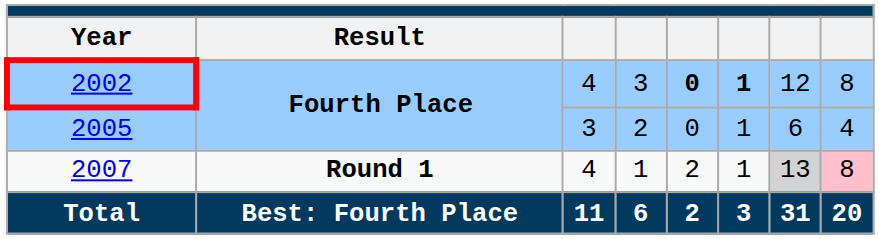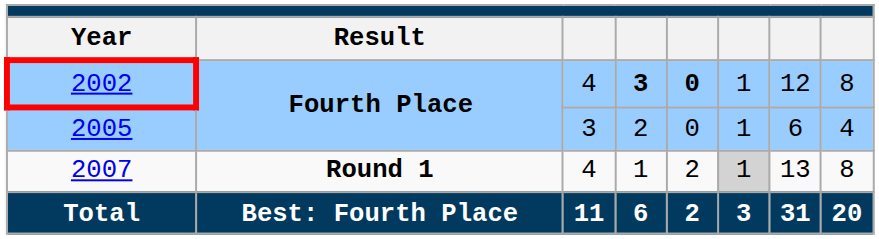(641, 84) normal -> (641, 84) bold
(744, 84) bold -> (744, 84) normal
(744, 171) no background -> (744, 171) lightgrey background
(795, 171) lightgrey background -> (795, 171) no background
(847, 171) pink background -> (847, 171) no background
